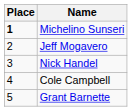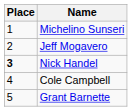(10, 30) bold -> (10, 30) normal
(10, 64) normal -> (10, 64) bold
